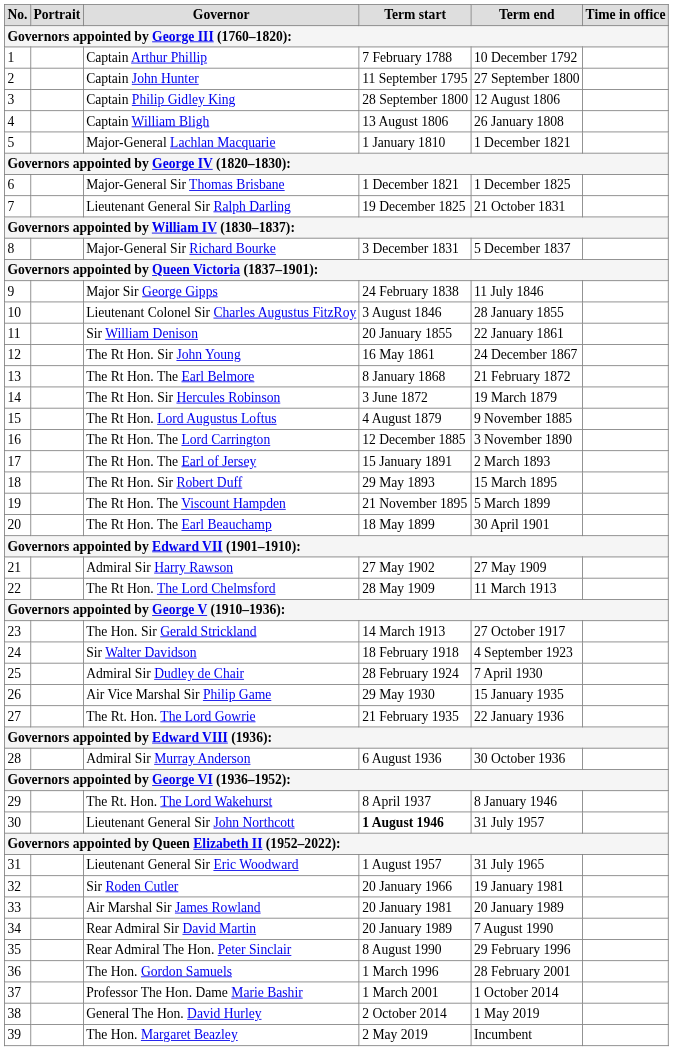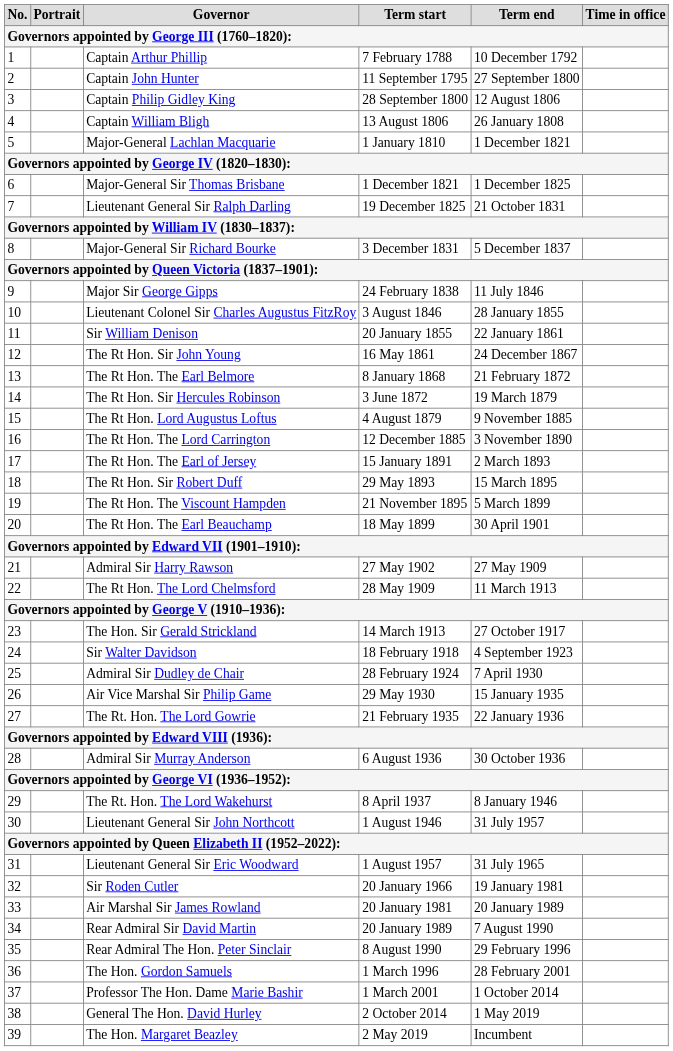(403, 822) bold -> (402, 822) normal
